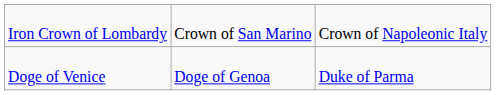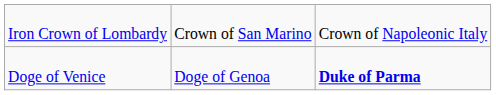(366, 77) normal -> (370, 77) bold
